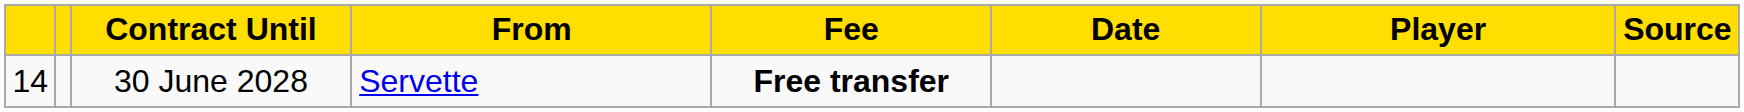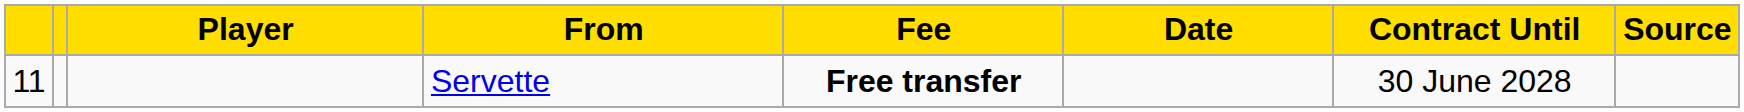columns swapped: (1438, 29) <-> (211, 29)
(30, 80) 14 -> (29, 80) 11
